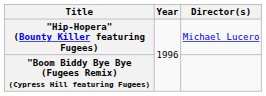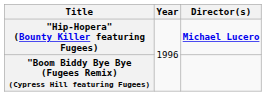(221, 37) normal -> (221, 37) bold
